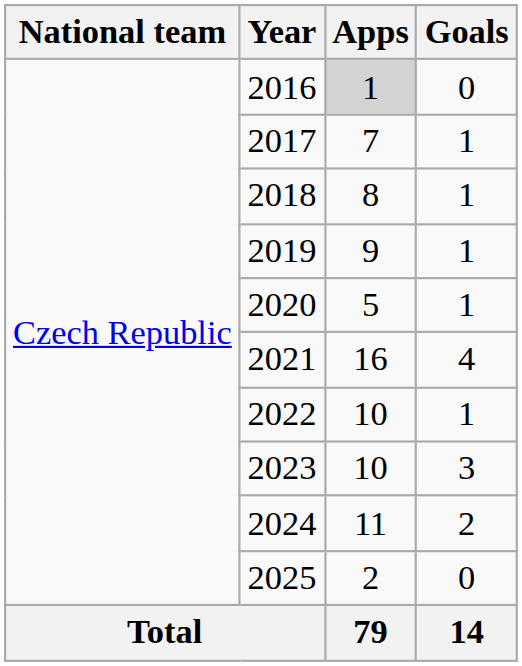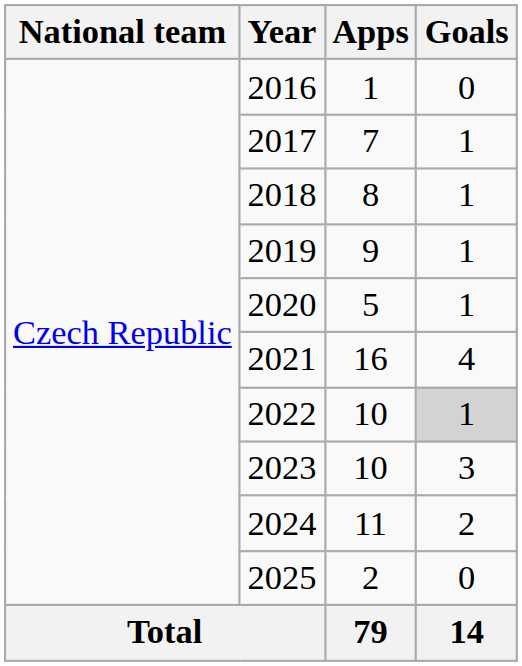(371, 86) lightgrey background -> (371, 86) no background
(467, 413) no background -> (467, 413) lightgrey background
